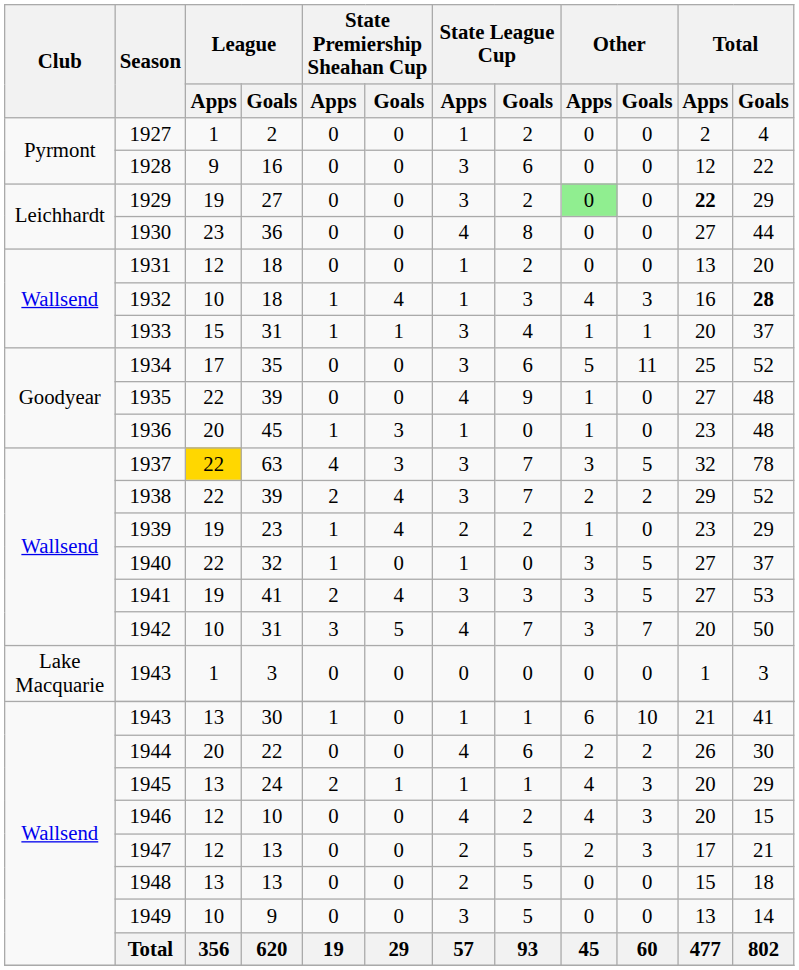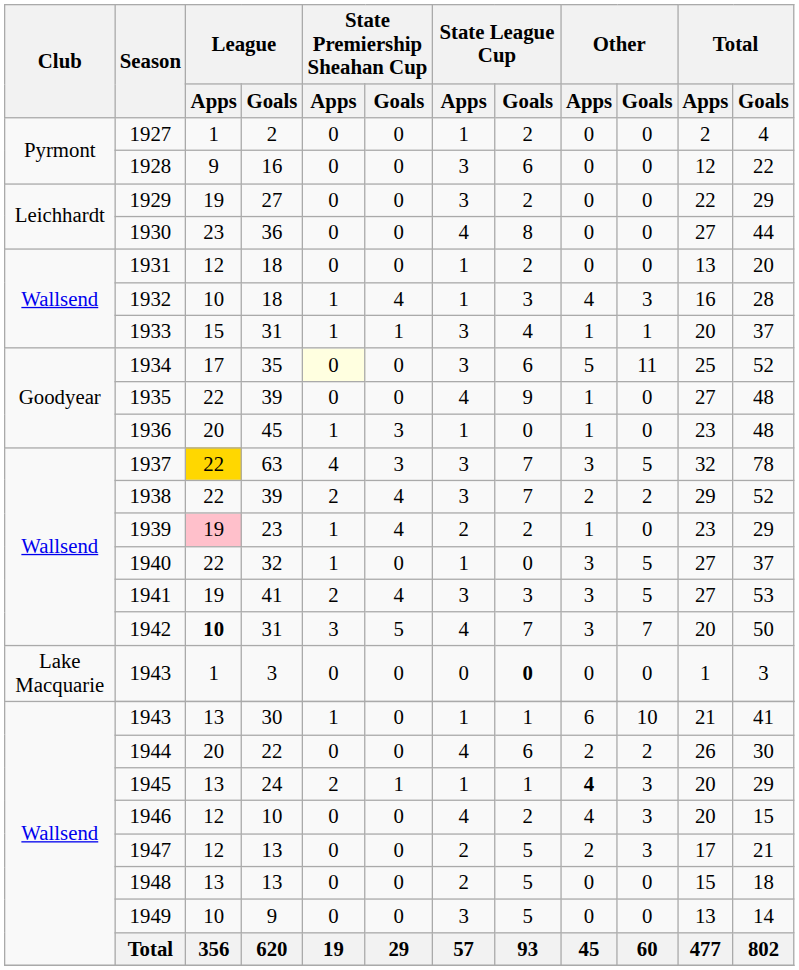(589, 199) lightgreen background -> (589, 199) no background
(705, 199) bold -> (705, 199) normal
(763, 298) bold -> (763, 298) normal
(333, 364) no background -> (333, 364) lightyellow background
(214, 529) no background -> (214, 529) pink background
(214, 628) normal -> (214, 628) bold
(528, 673) normal -> (528, 673) bold
(589, 783) normal -> (589, 783) bold
